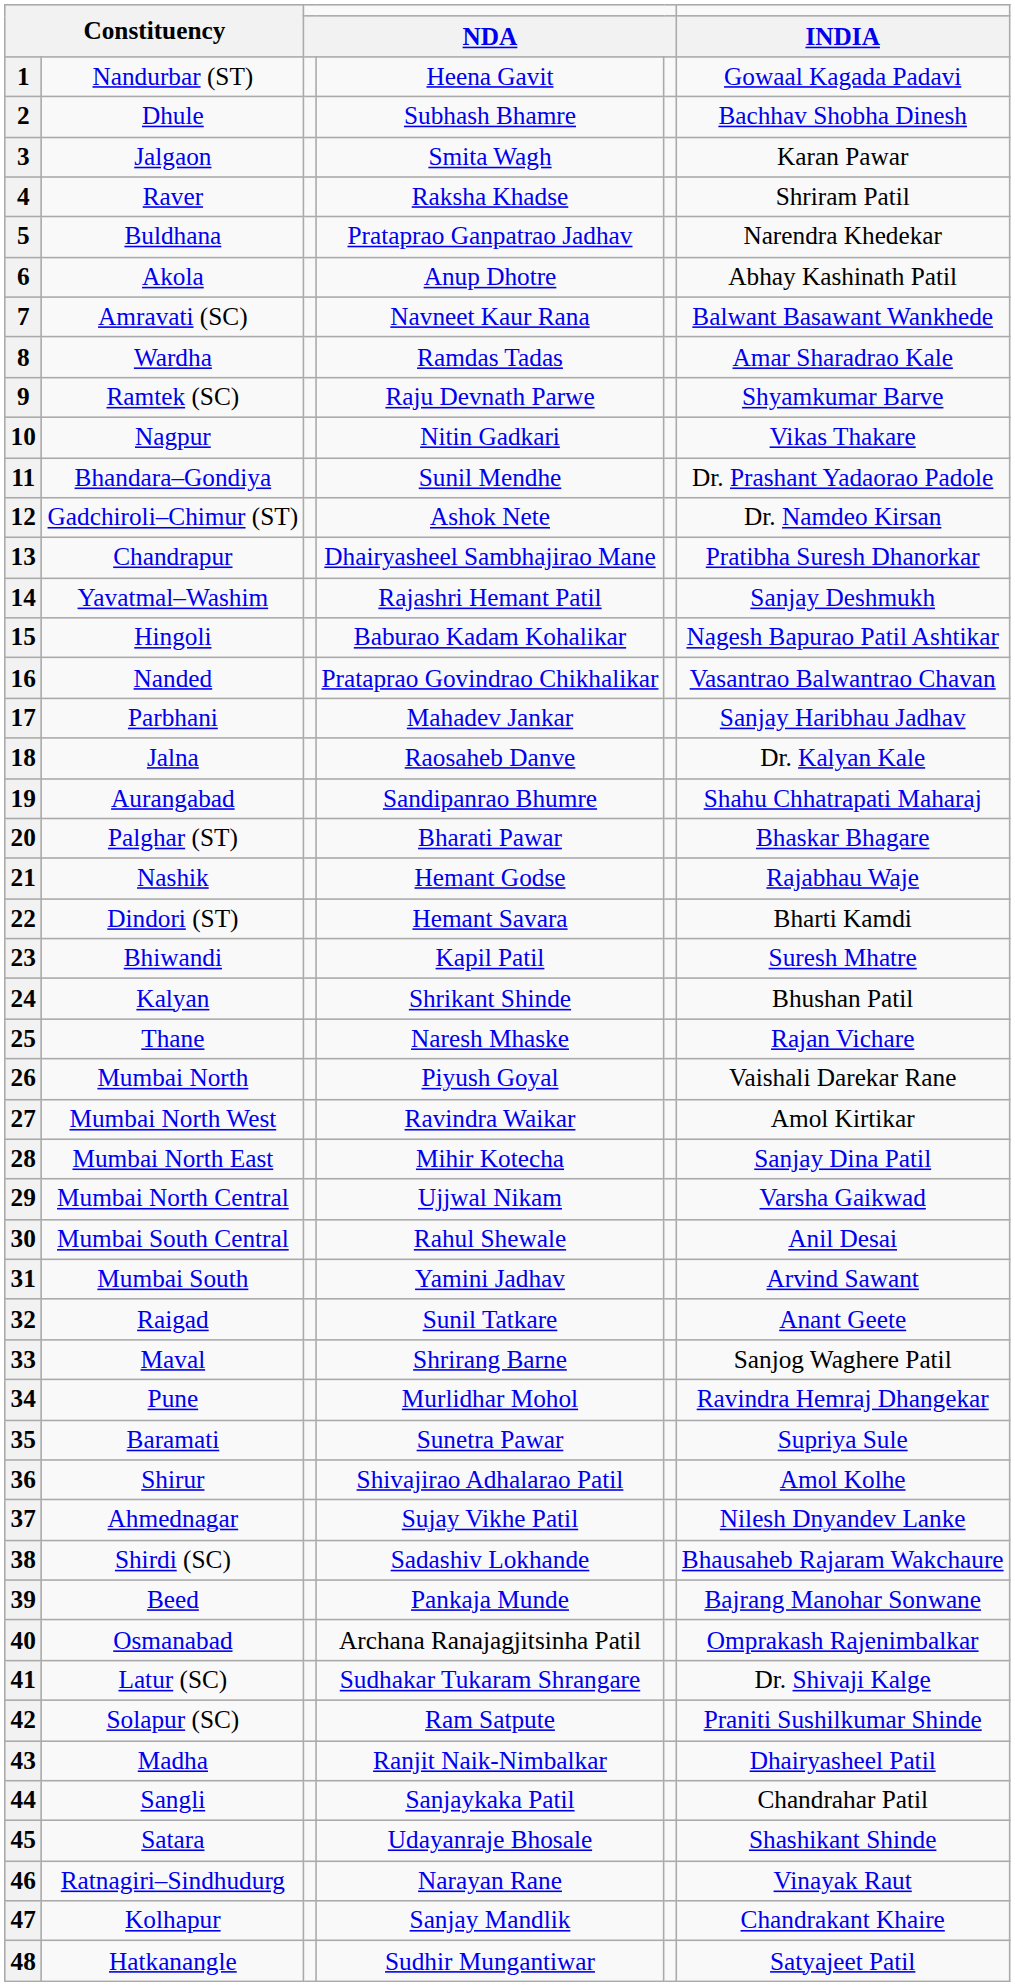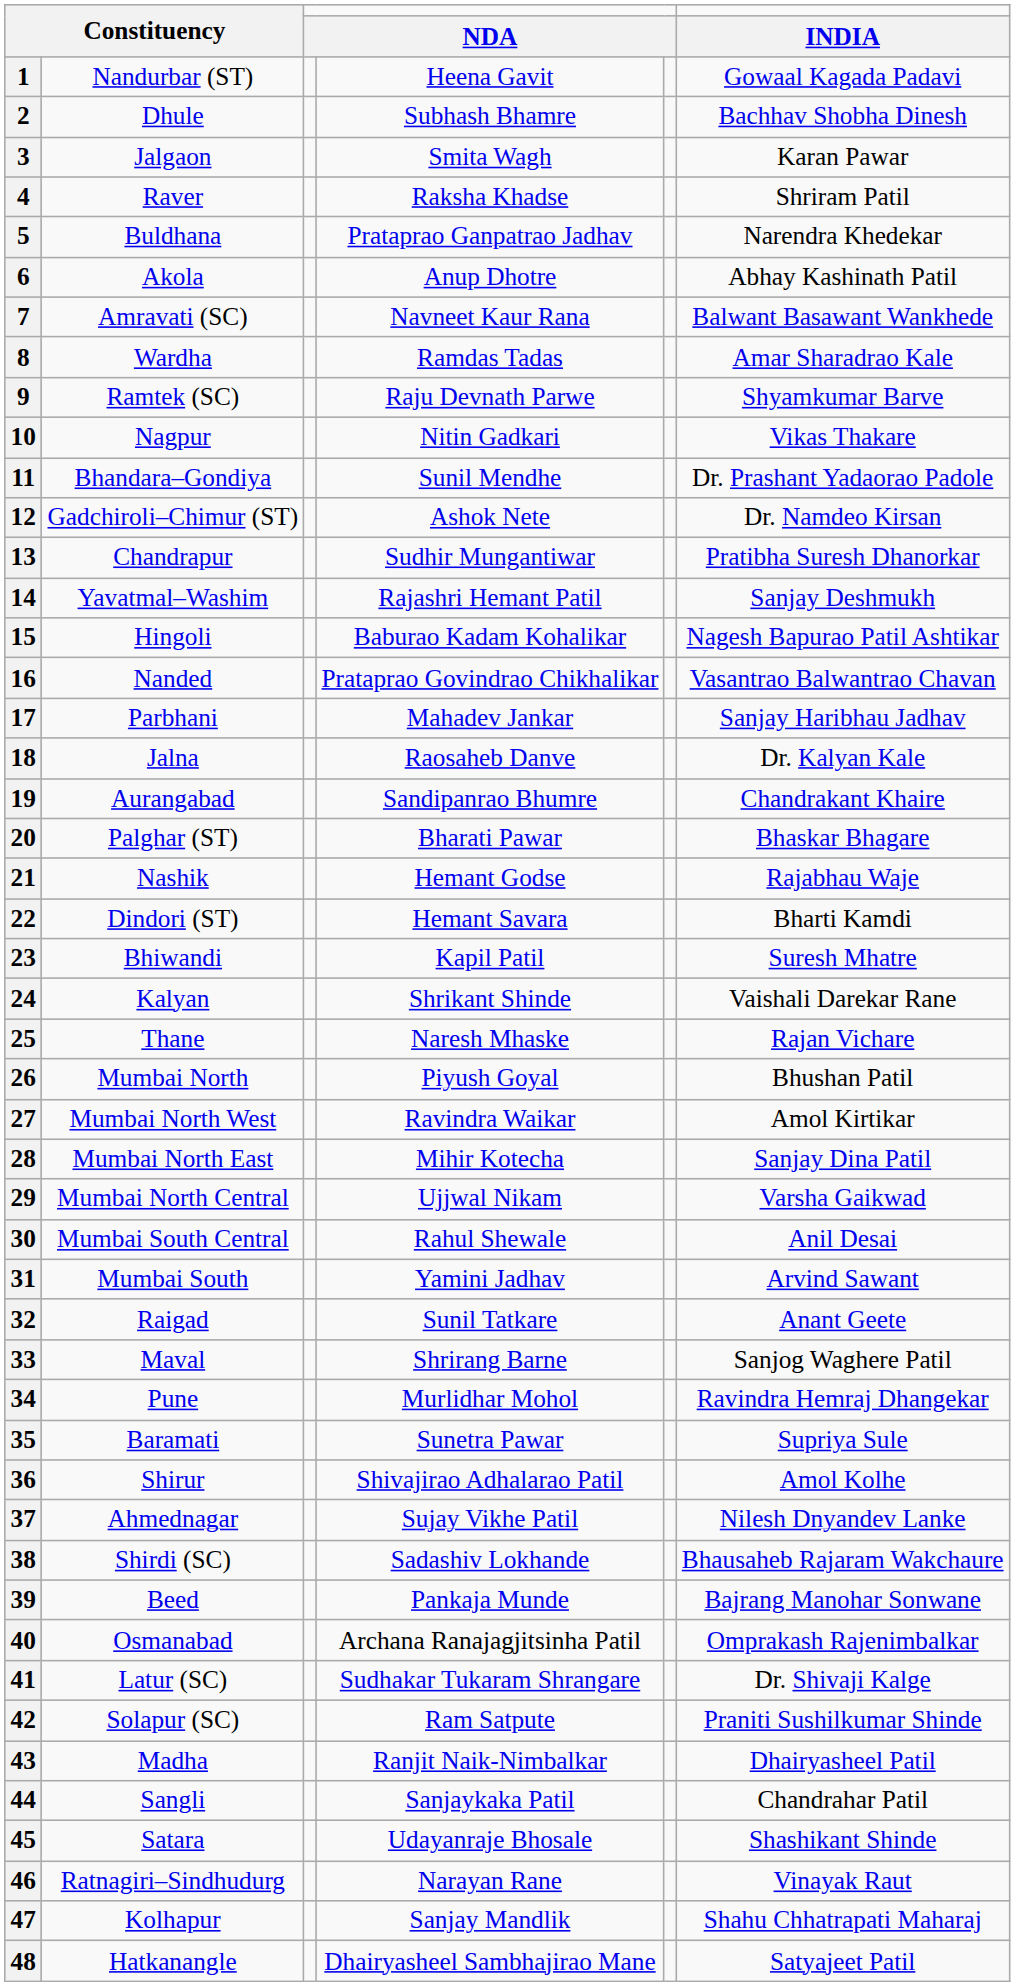(490, 557) Dhairyasheel Sambhajirao Mane -> (490, 557) Sudhir Mungantiwar
(843, 797) Shahu Chhatrapati Maharaj -> (843, 797) Chandrakant Khaire
(843, 998) Bhushan Patil -> (843, 998) Vaishali Darekar Rane
(843, 1078) Vaishali Darekar Rane -> (843, 1078) Bhushan Patil
(843, 1920) Chandrakant Khaire -> (843, 1920) Shahu Chhatrapati Maharaj
(490, 1960) Sudhir Mungantiwar -> (490, 1960) Dhairyasheel Sambhajirao Mane
